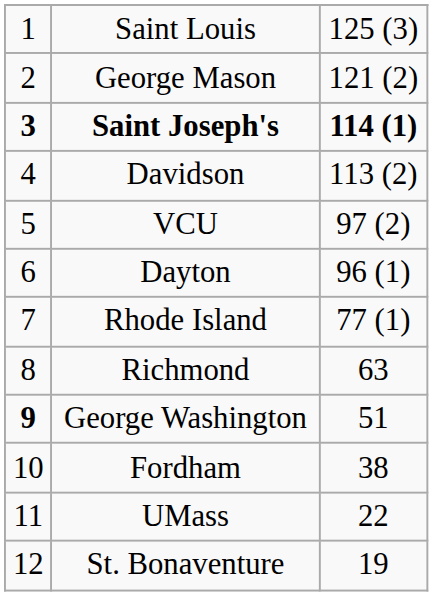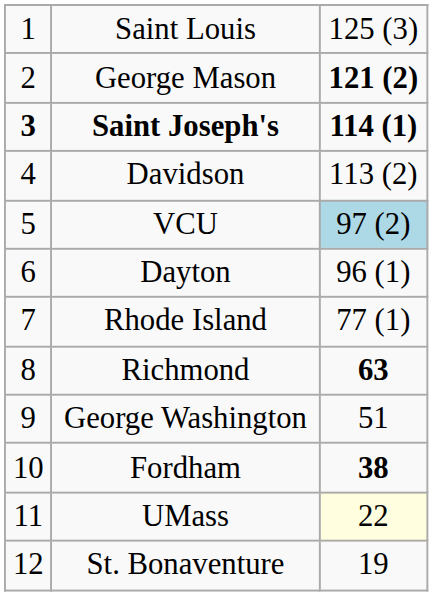(373, 77) normal -> (373, 77) bold
(373, 223) no background -> (373, 223) lightblue background
(373, 369) normal -> (373, 369) bold
(28, 418) bold -> (28, 418) normal
(373, 467) normal -> (373, 467) bold
(373, 516) no background -> (373, 516) lightyellow background
